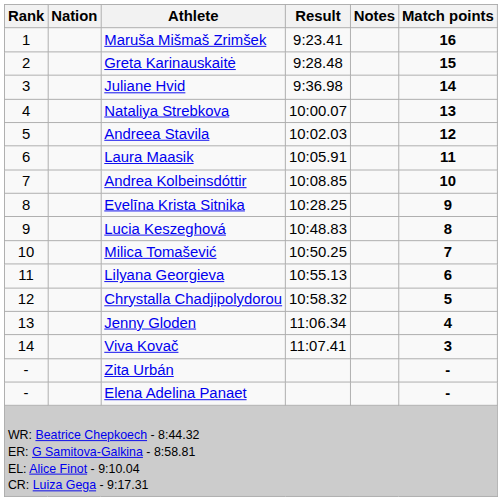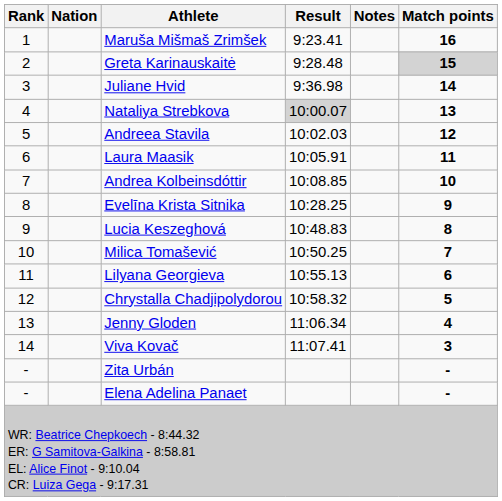(448, 63) no background -> (448, 63) lightgrey background
(318, 110) no background -> (318, 110) lightgrey background
